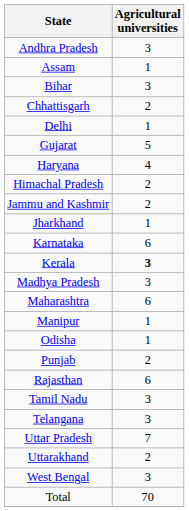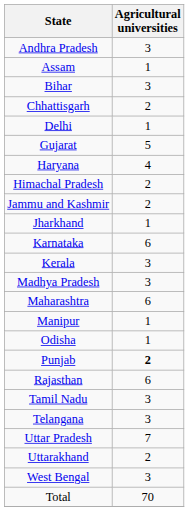(148, 262) bold -> (148, 262) normal
(148, 360) normal -> (148, 360) bold
